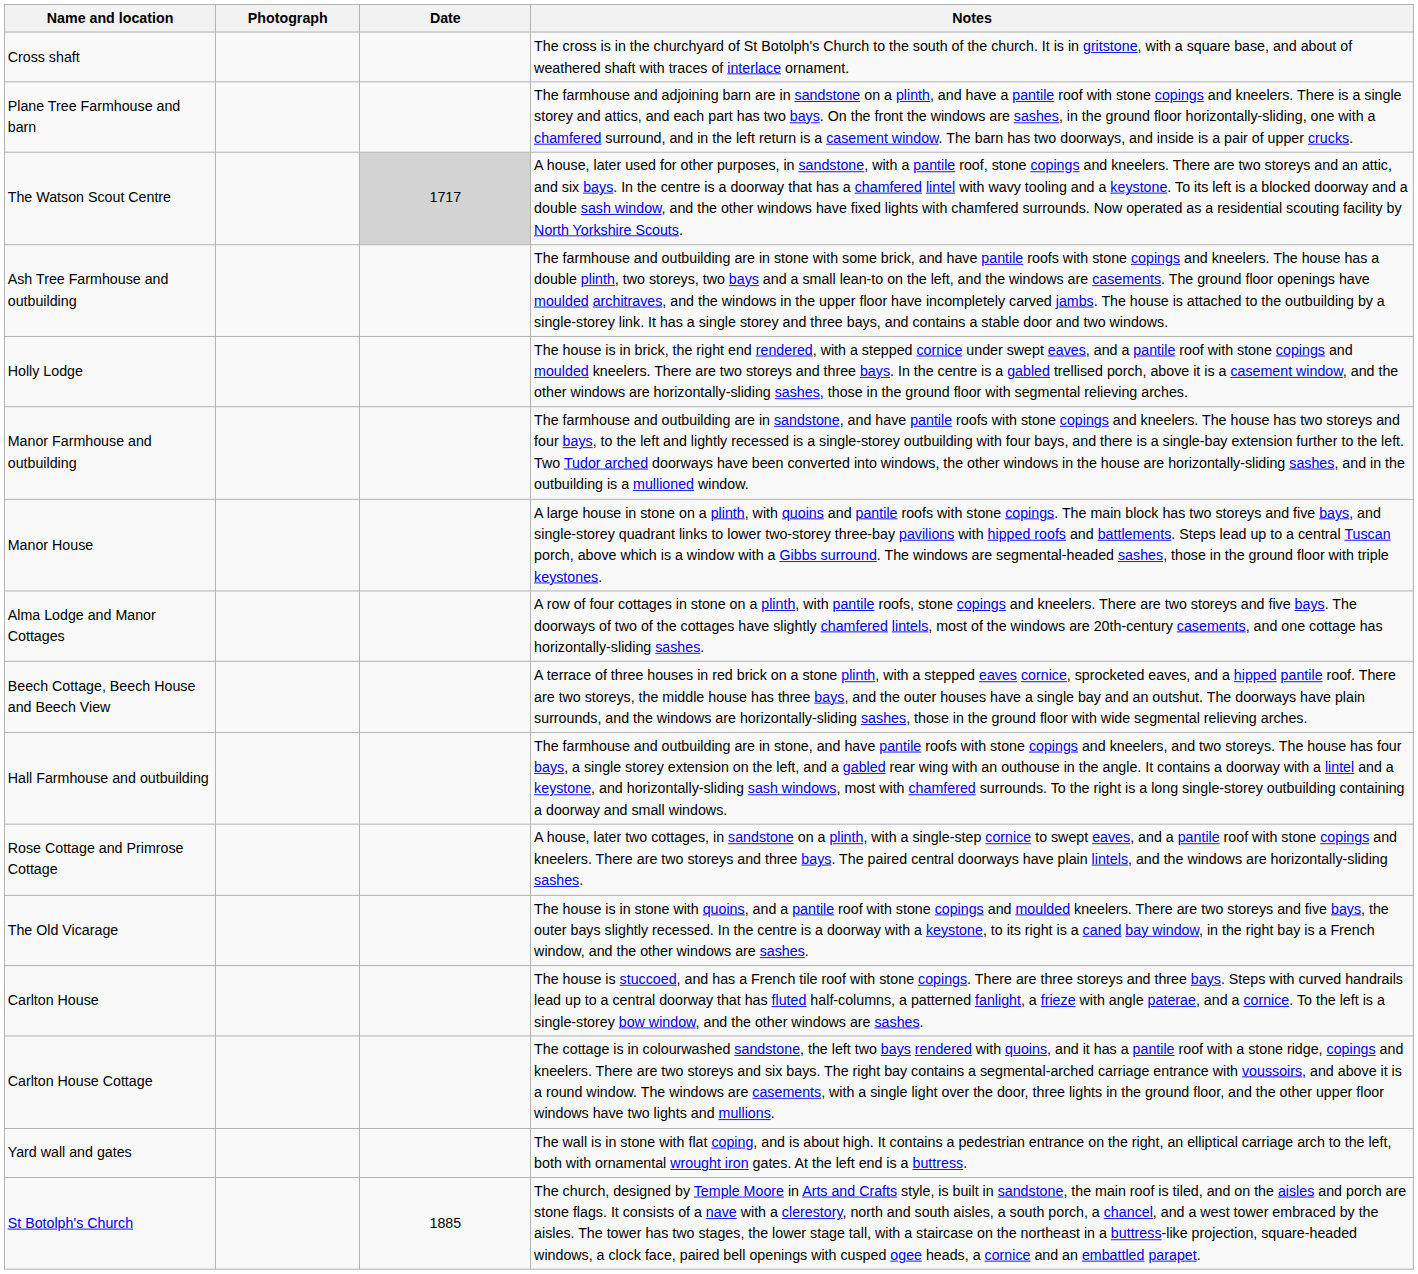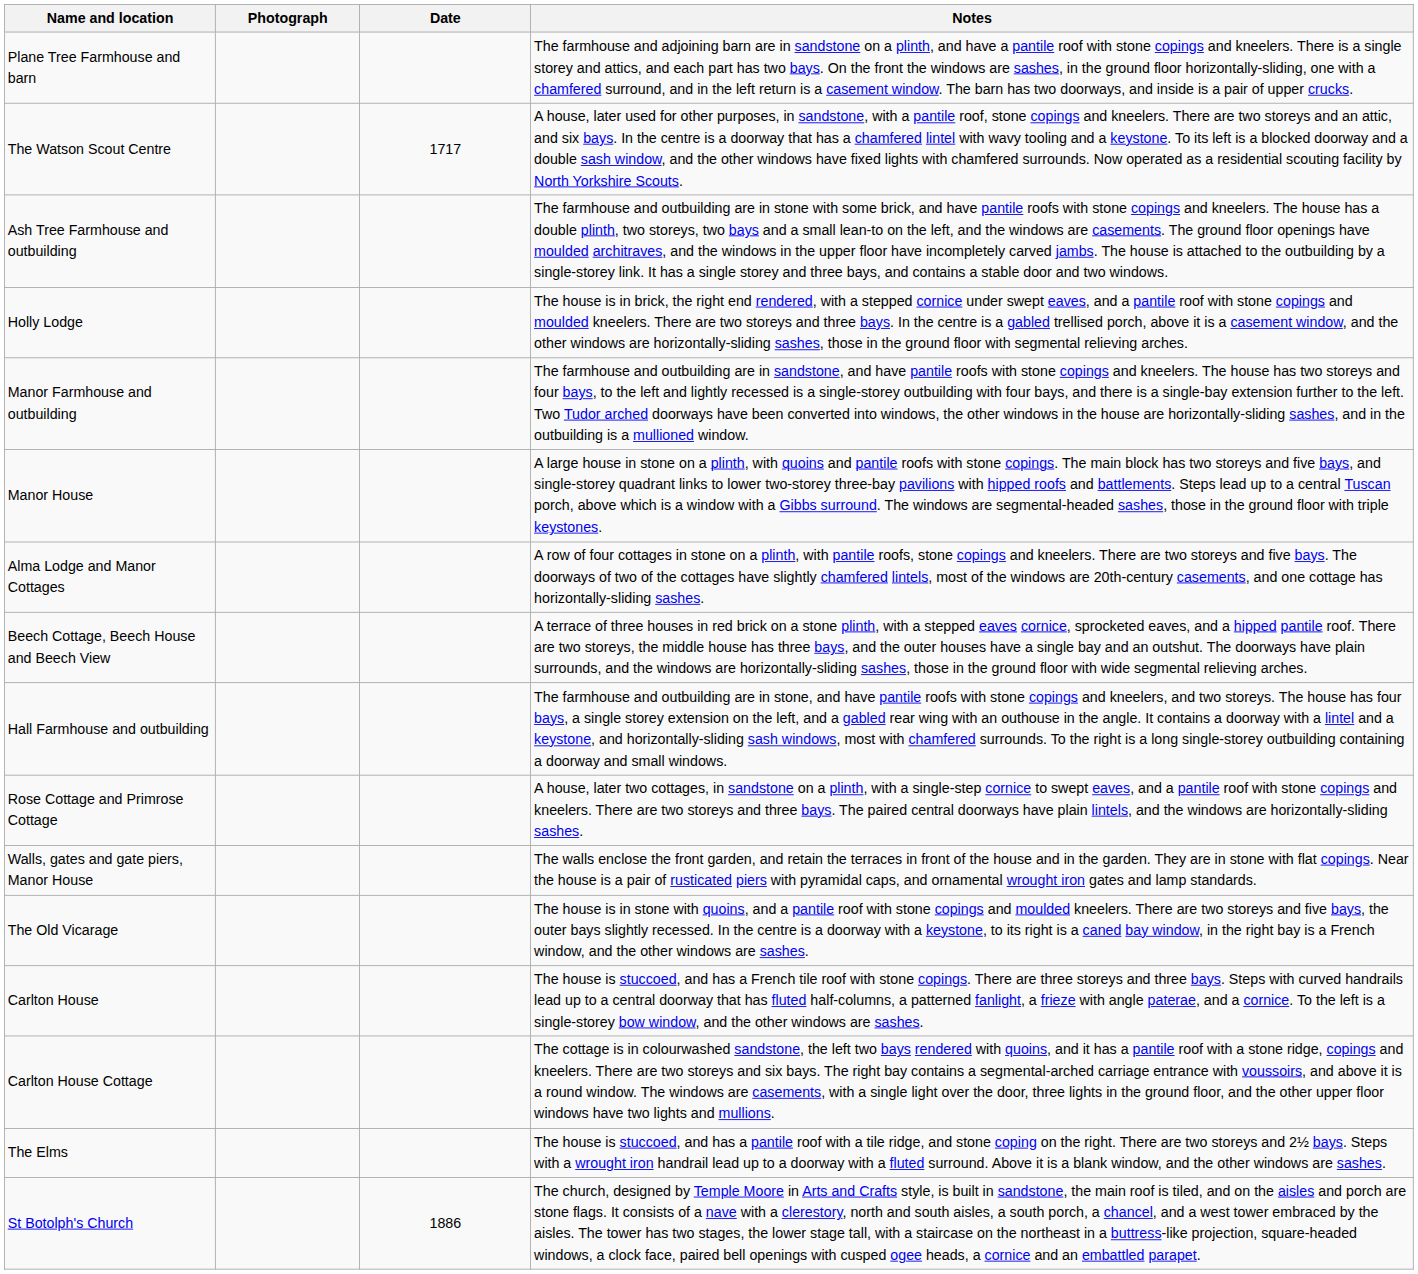- row: (44, 57)
(445, 198) lightgrey background -> (445, 149) no background
+ row: (95, 870)
+ row: (38, 1152)
- row: (70, 1152)
(445, 1223) 1885 -> (445, 1223) 1886
